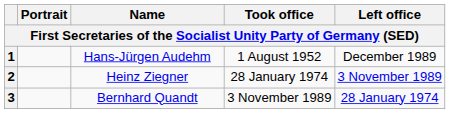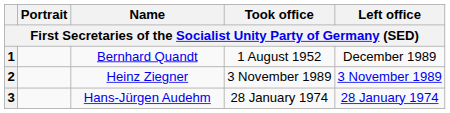(147, 56) Hans-Jürgen Audehm -> (147, 56) Bernhard Quandt
(279, 77) 28 January 1974 -> (279, 77) 3 November 1989
(147, 98) Bernhard Quandt -> (147, 98) Hans-Jürgen Audehm
(279, 98) 3 November 1989 -> (279, 98) 28 January 1974
